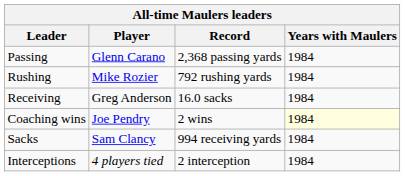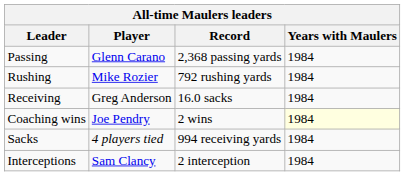(124, 139) Sam Clancy -> (128, 139) 4 players tied
(128, 160) 4 players tied -> (124, 160) Sam Clancy
